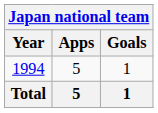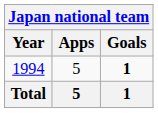(127, 68) normal -> (127, 68) bold
